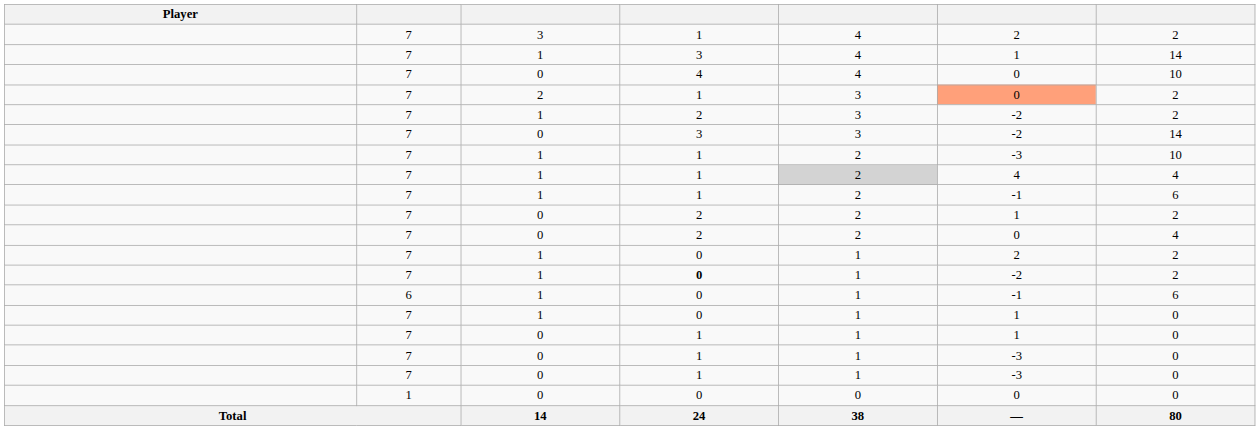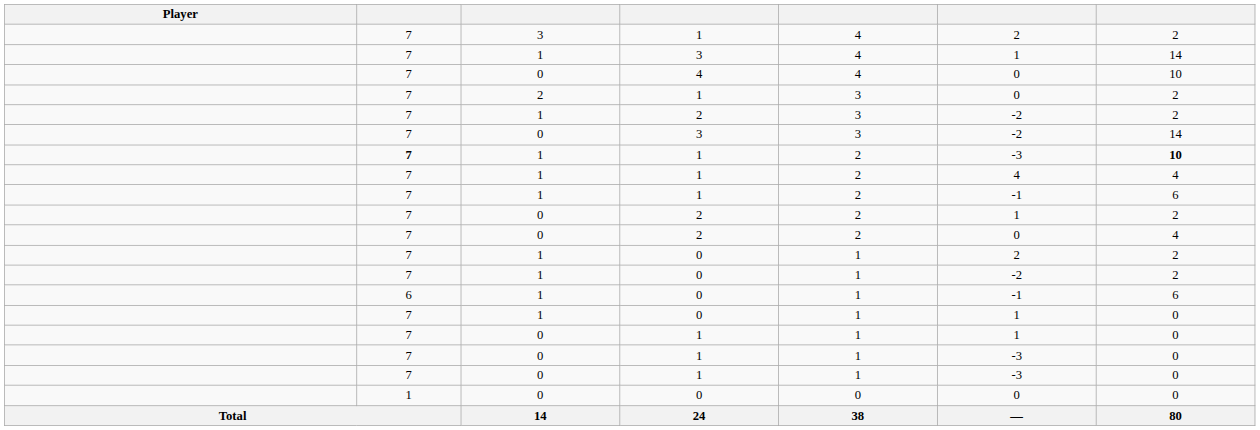(1017, 94) lightsalmon background -> (1017, 94) no background
(409, 154) normal -> (409, 154) bold
(1176, 154) normal -> (1176, 154) bold
(858, 174) lightgrey background -> (858, 174) no background
(699, 275) bold -> (699, 275) normal
